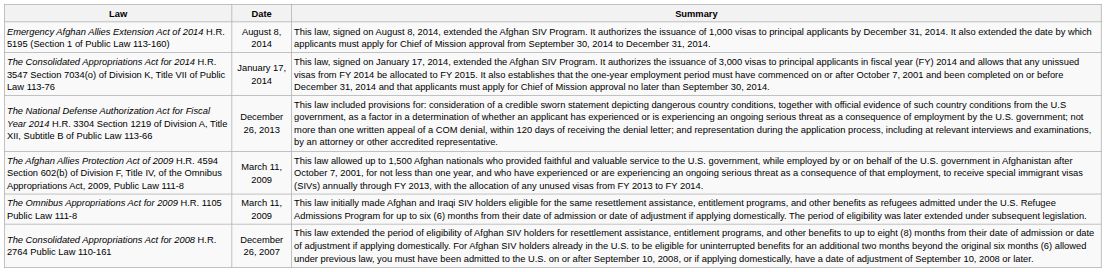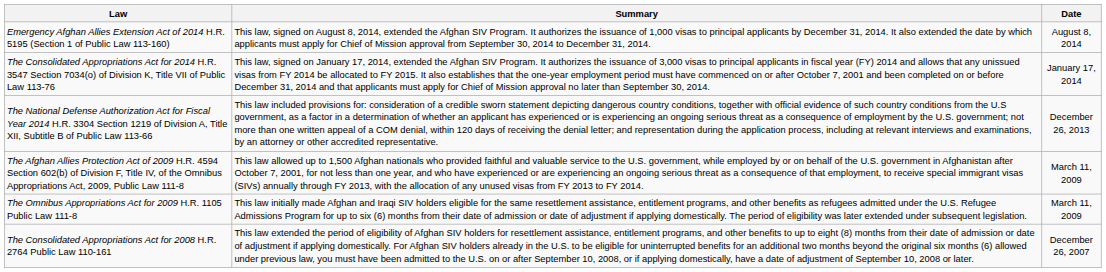columns swapped: (262, 14) <-> (696, 14)
